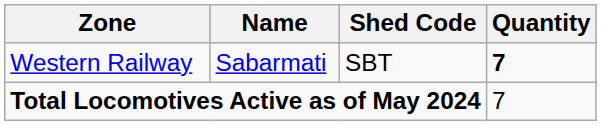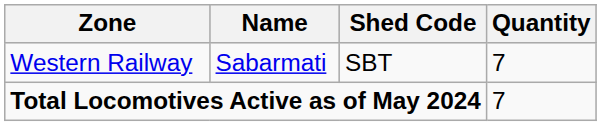(499, 62) bold -> (499, 62) normal
